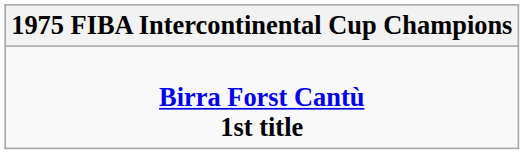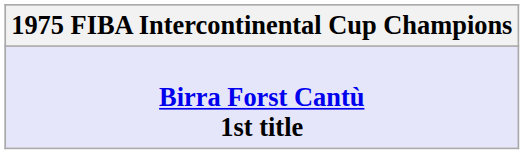(262, 111) no background -> (262, 111) lavender background
